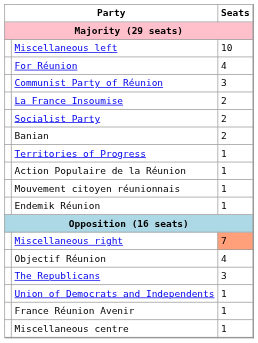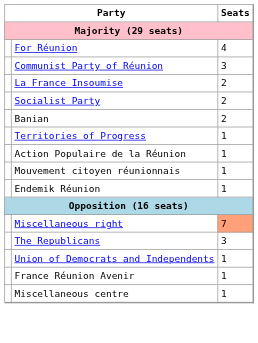- row: (66, 48)
- row: (60, 258)
